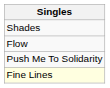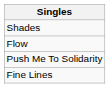(29, 75) lightyellow background -> (29, 75) no background
